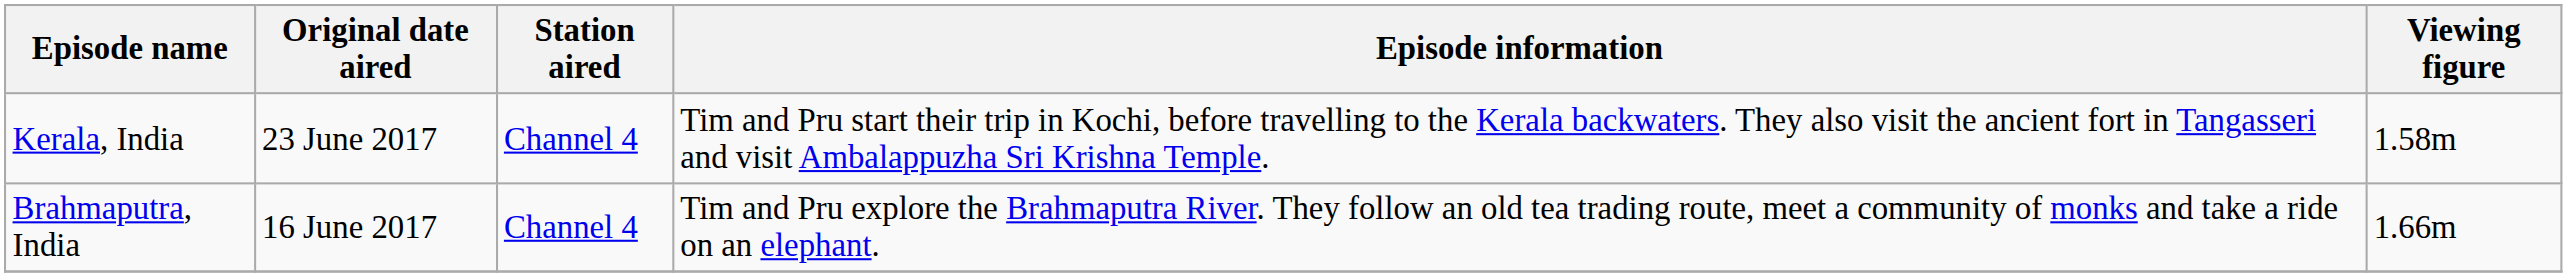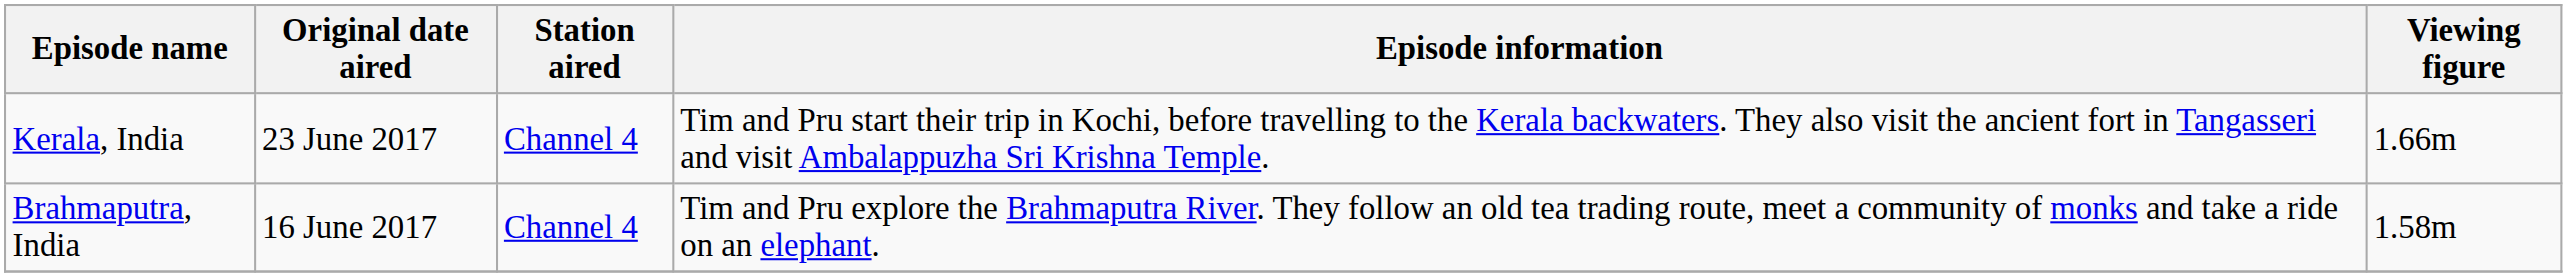(2415, 137) 1.58m -> (2415, 137) 1.66m
(2415, 226) 1.66m -> (2415, 226) 1.58m
